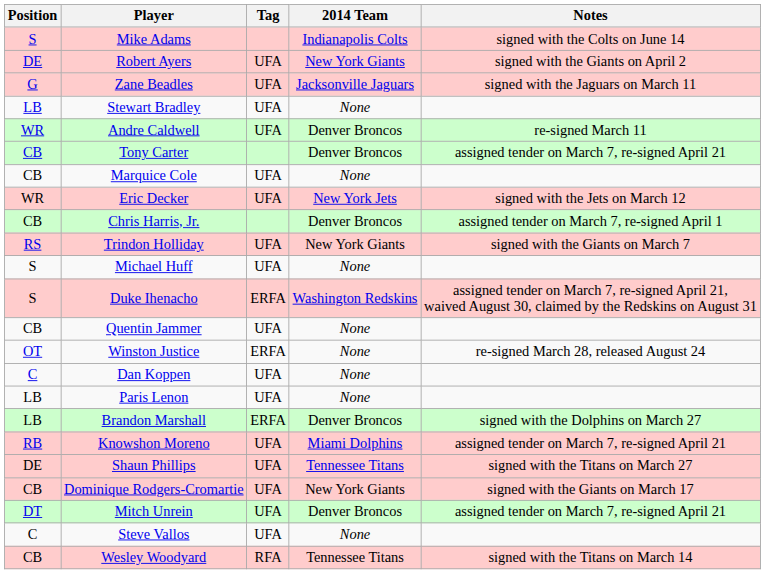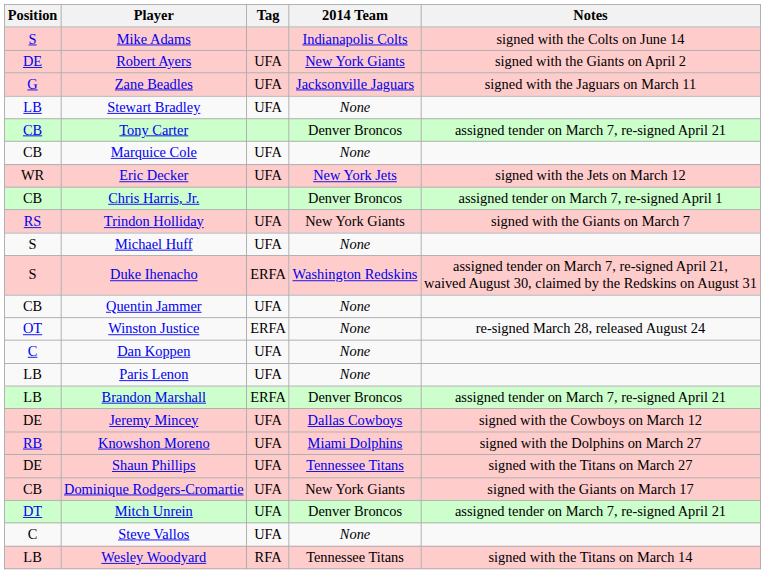- row: (154, 130)
(590, 420) signed with the Dolphins on March 27 -> (590, 397) assigned tender on March 7, re-signed April 21
+ row: (154, 420)
(590, 443) assigned tender on March 7, re-signed April 21 -> (590, 443) signed with the Dolphins on March 27
(33, 557) CB -> (33, 557) LB
